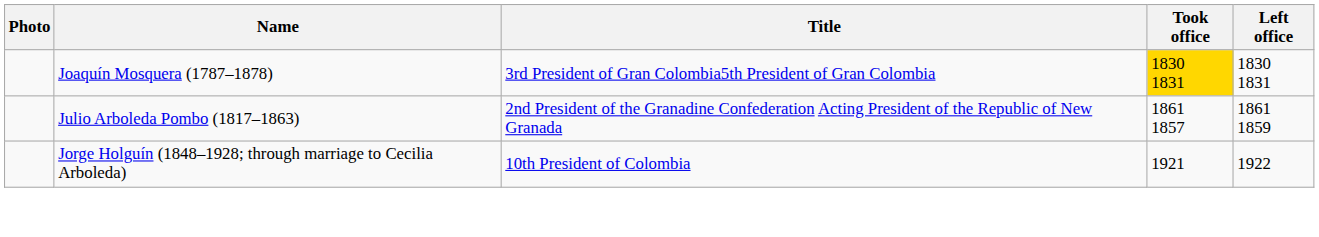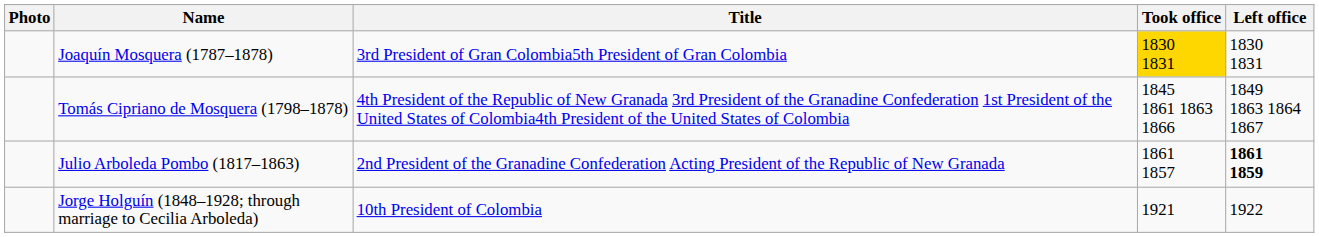+ row: (203, 108)
(1254, 118) normal -> (1246, 163) bold
